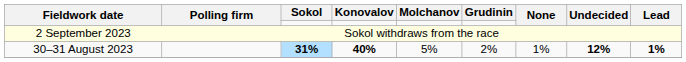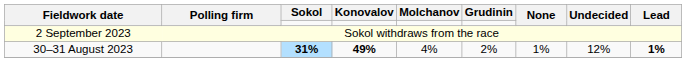(364, 50) 40% -> (364, 50) 49%
(429, 50) 5% -> (429, 50) 4%
(599, 50) bold -> (599, 50) normal
